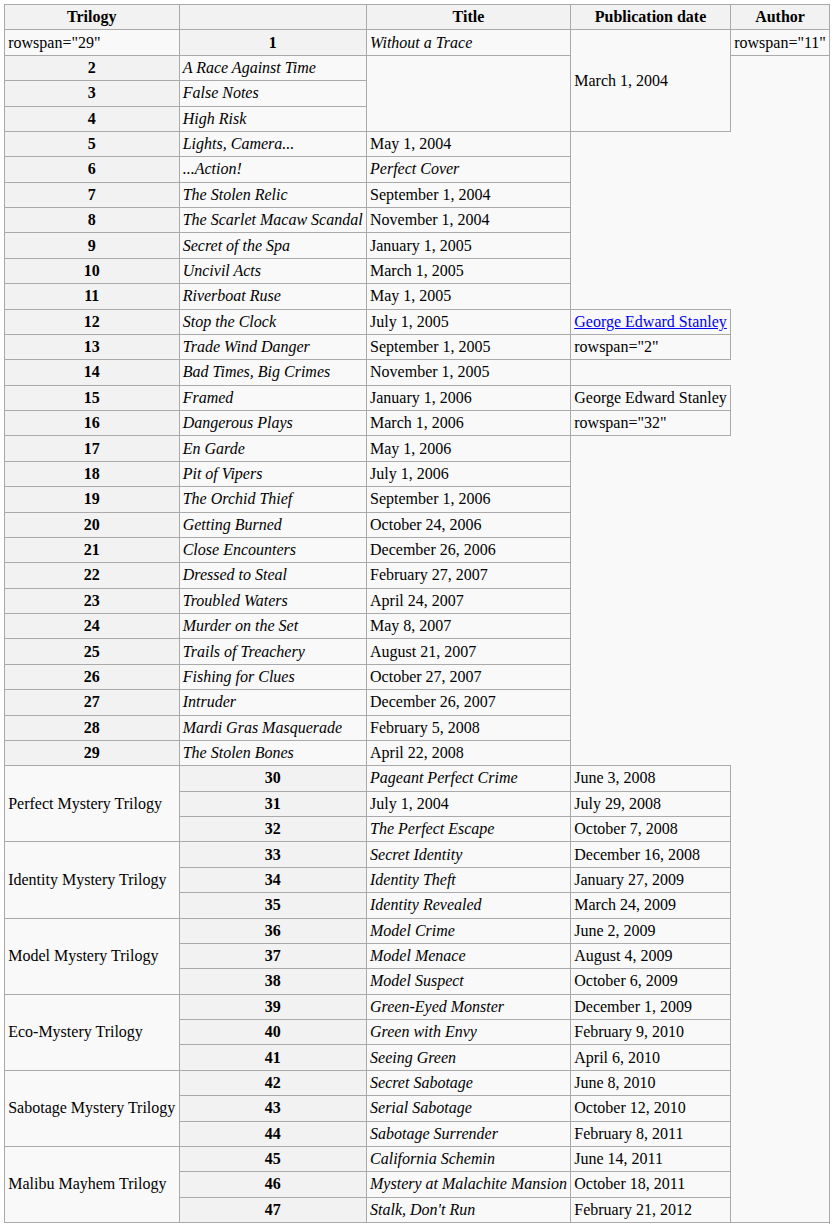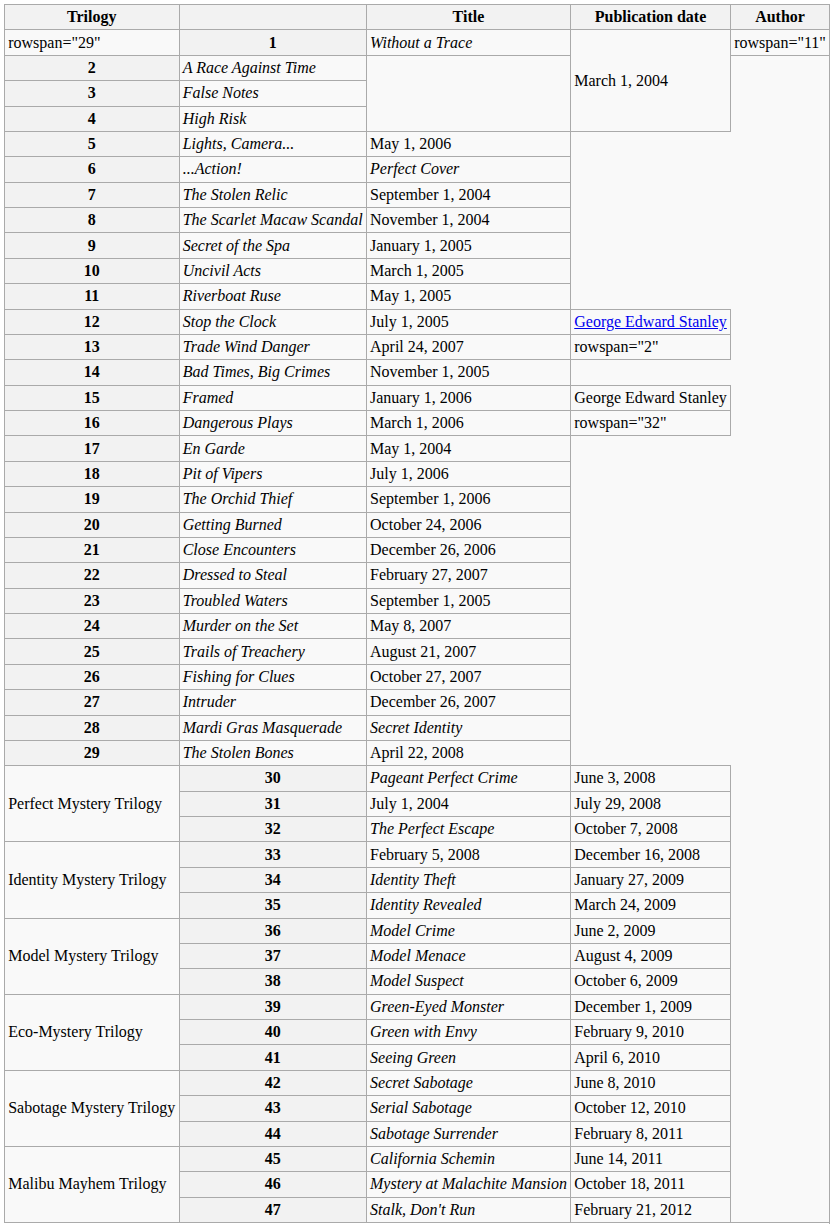(411, 144) May 1, 2004 -> (411, 144) May 1, 2006
(430, 347) September 1, 2005 -> (417, 347) April 24, 2007
(411, 448) May 1, 2006 -> (411, 448) May 1, 2004
(417, 600) April 24, 2007 -> (430, 600) September 1, 2005
(425, 727) February 5, 2008 -> (416, 727) Secret Identity
(416, 854) Secret Identity -> (425, 854) February 5, 2008
